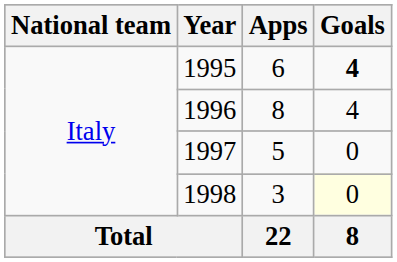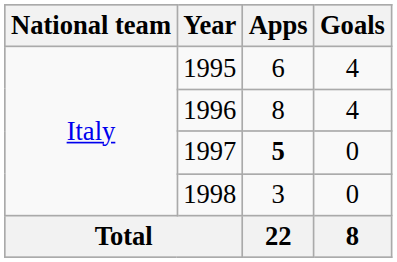(352, 67) bold -> (352, 67) normal
(278, 151) normal -> (278, 151) bold
(352, 194) lightyellow background -> (352, 194) no background
